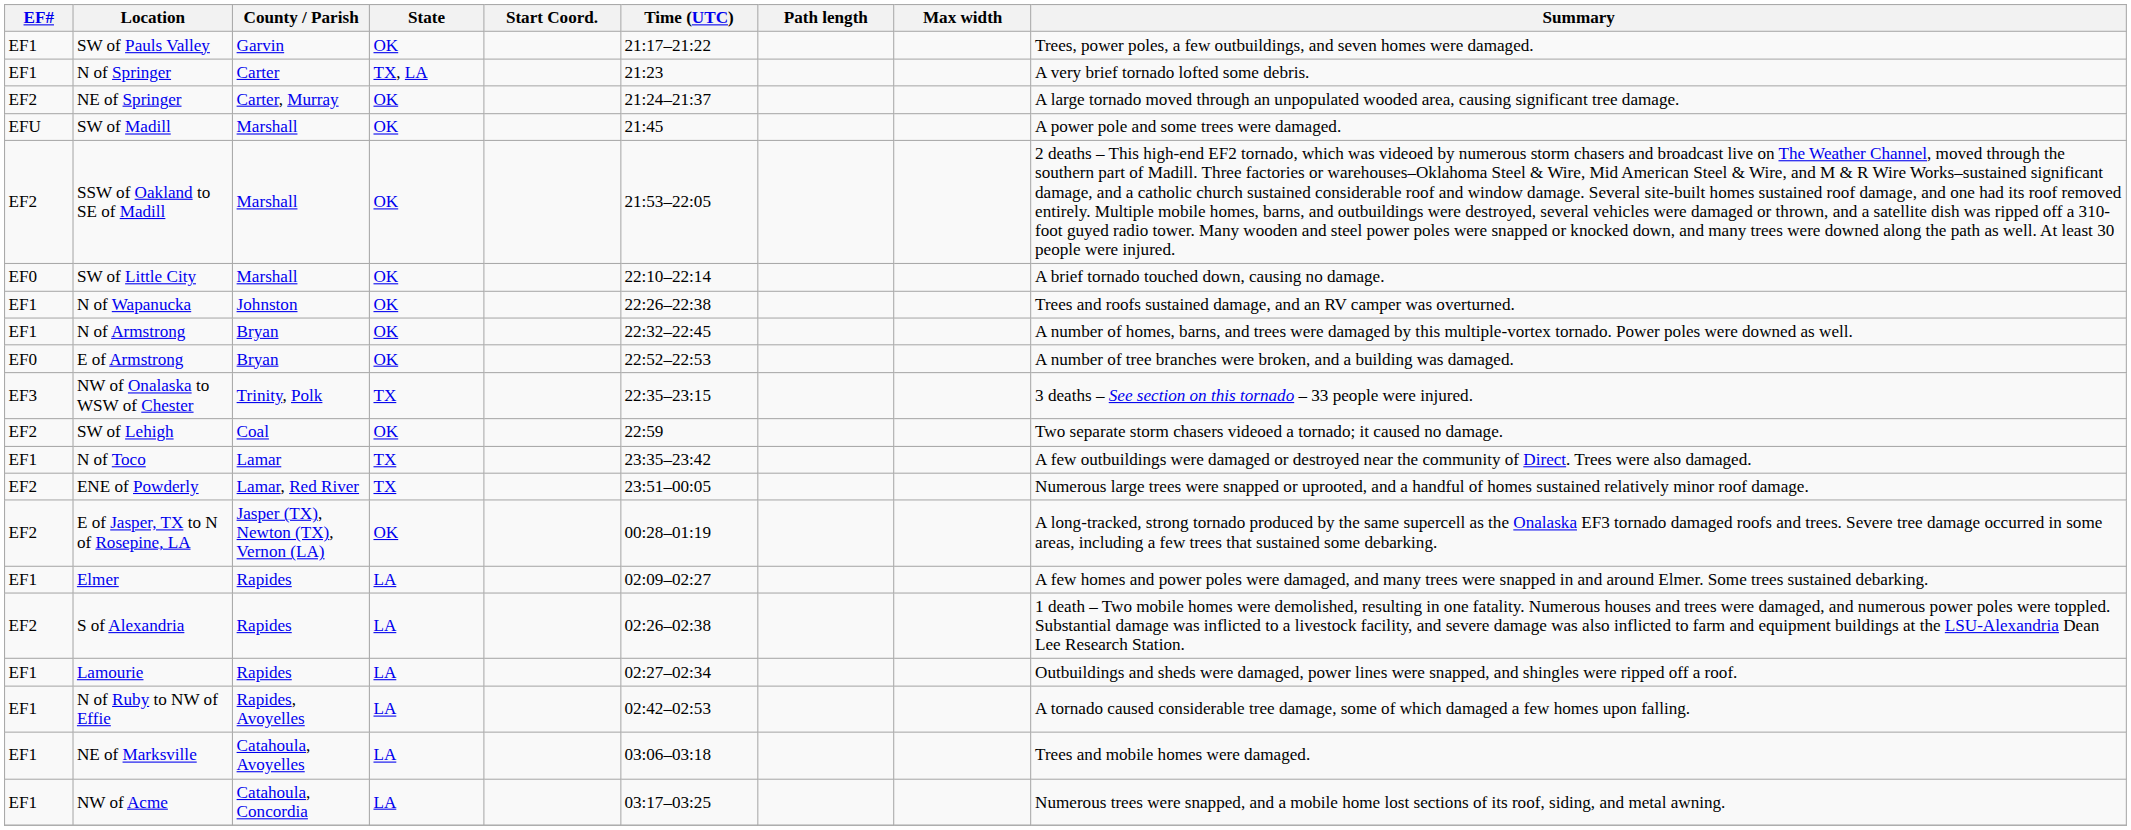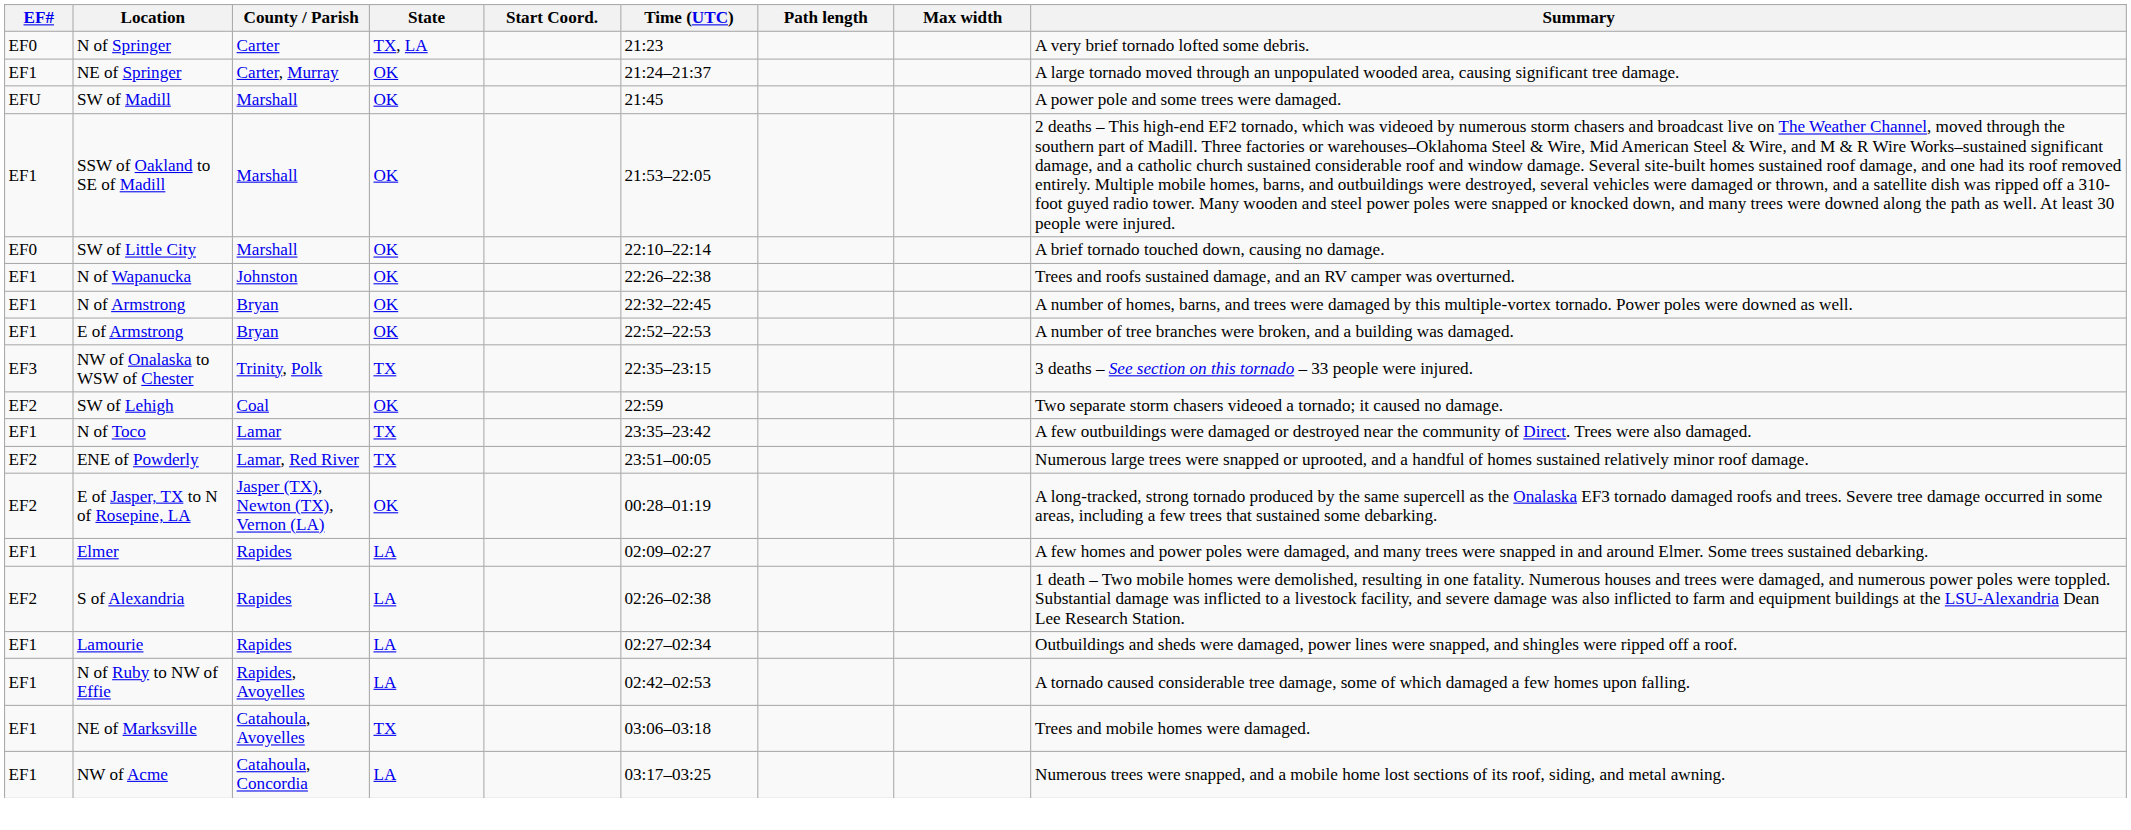- row: (143, 45)
(23, 72) EF1 -> (23, 45) EF0
(23, 99) EF2 -> (23, 72) EF1
(23, 201) EF2 -> (23, 174) EF1
(23, 358) EF0 -> (23, 331) EF1
(385, 755) LA -> (385, 728) TX
